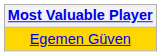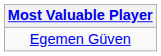(80, 39) gold background -> (80, 39) no background
